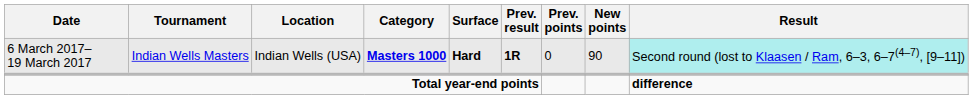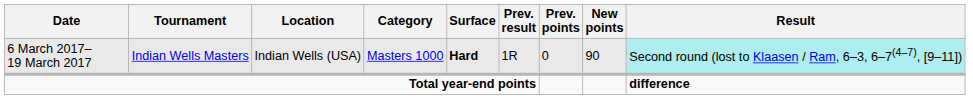(407, 55) bold -> (405, 55) normal
(512, 55) bold -> (510, 55) normal
